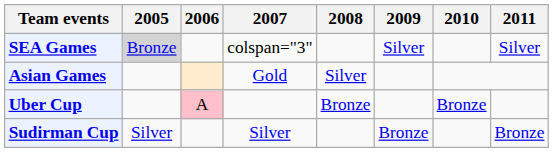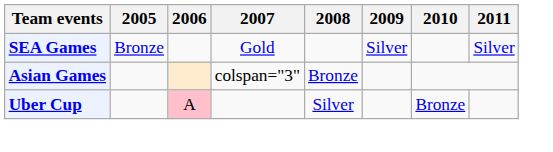(152, 47) lightgrey background -> (139, 47) no background
(270, 47) colspan="3" -> (257, 47) Gold
(270, 76) Gold -> (257, 76) colspan="3"
(346, 76) Silver -> (333, 76) Bronze
(346, 104) Bronze -> (333, 104) Silver
- row: (64, 133)
